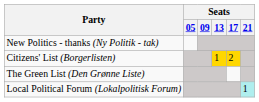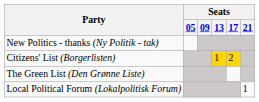(245, 89) paleturquoise background -> (245, 89) no background
